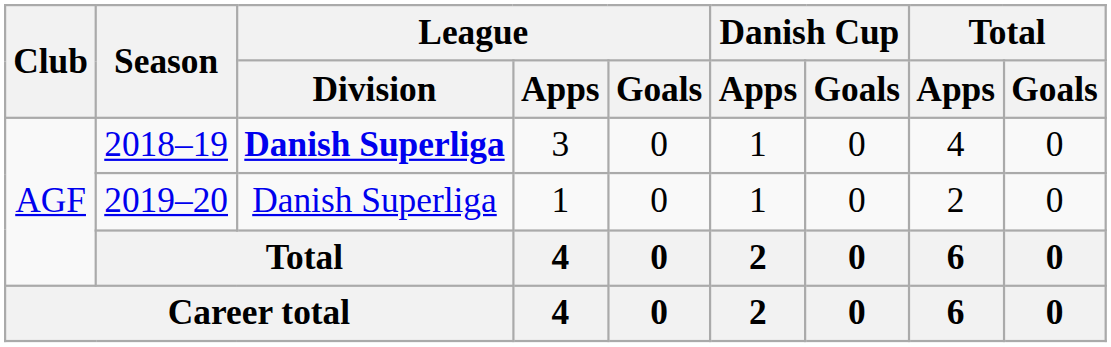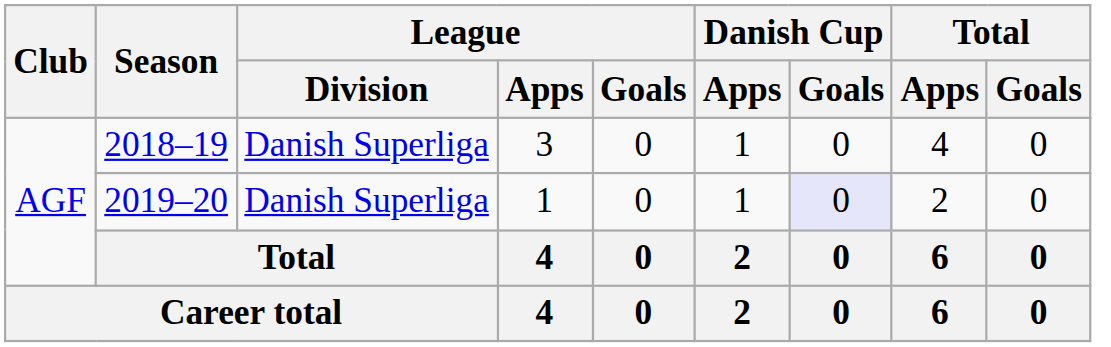(374, 144) bold -> (367, 144) normal
(857, 200) no background -> (841, 200) lavender background
